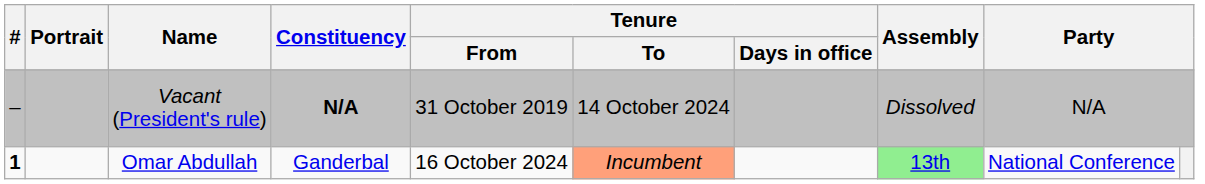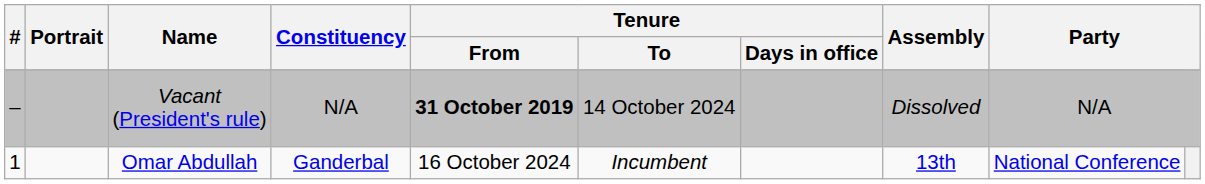(341, 107) bold -> (341, 107) normal
(492, 107) normal -> (494, 107) bold
(15, 162) bold -> (15, 162) normal
(654, 162) lightsalmon background -> (659, 162) no background
(930, 162) lightgreen background -> (936, 162) no background
